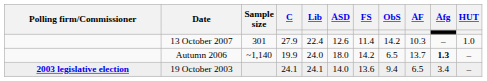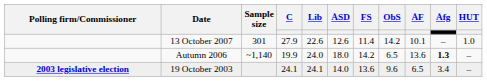(315, 41) 22.4 -> (315, 41) 22.6
(418, 41) 10.3 -> (418, 41) 10.1
(418, 55) 13.7 -> (418, 55) 13.6
(392, 69) 9.4 -> (392, 69) 9.6
